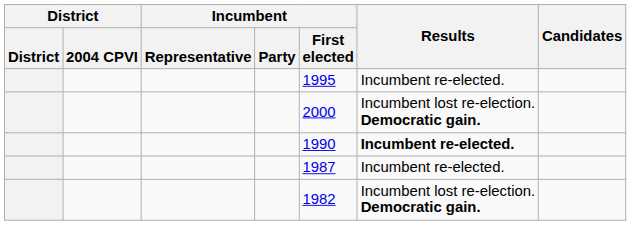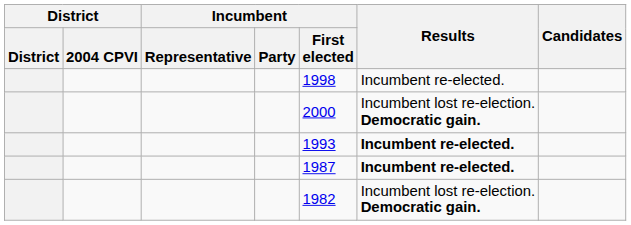(319, 80) 1995 -> (319, 80) 1998
(319, 144) 1990 -> (319, 144) 1993
(433, 167) normal -> (438, 167) bold
